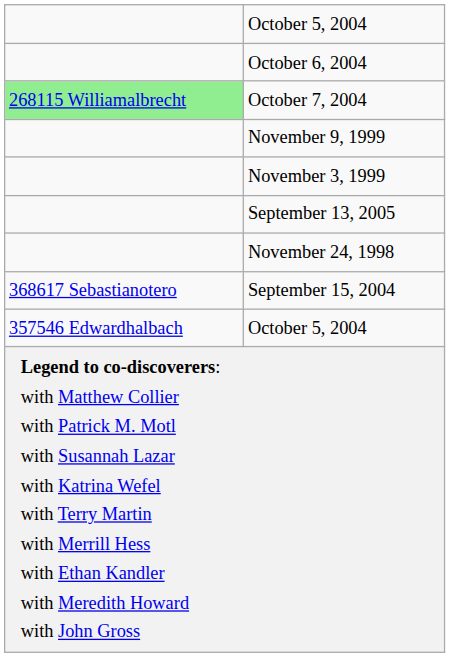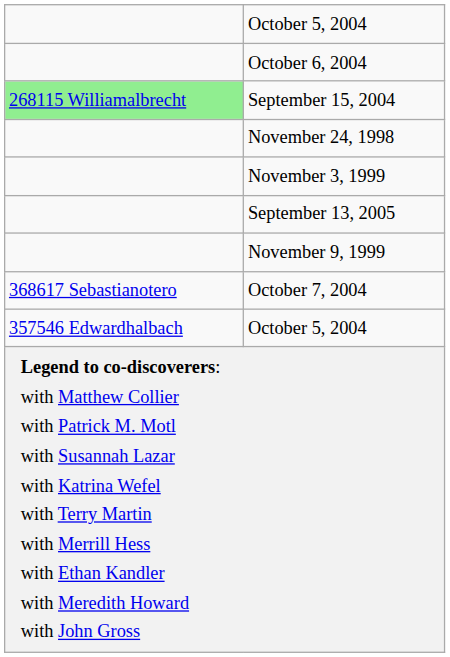(307, 100) October 7, 2004 -> (322, 100) September 15, 2004
(317, 138) November 9, 1999 -> (321, 138) November 24, 1998
(321, 252) November 24, 1998 -> (317, 252) November 9, 1999
(322, 290) September 15, 2004 -> (307, 290) October 7, 2004
